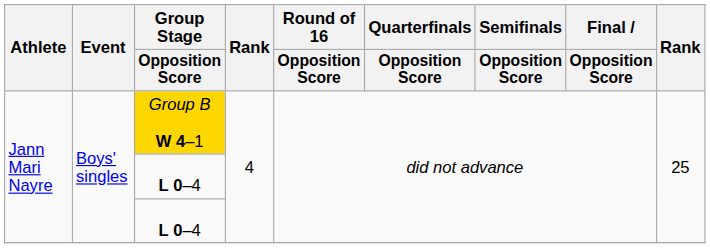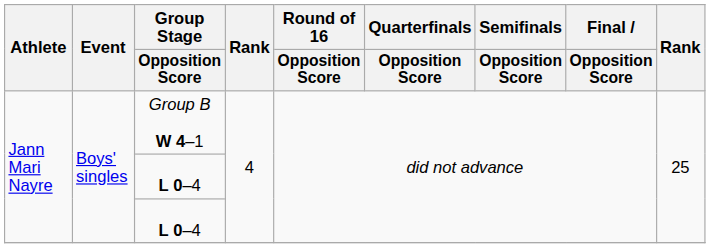(180, 123) gold background -> (180, 123) no background
